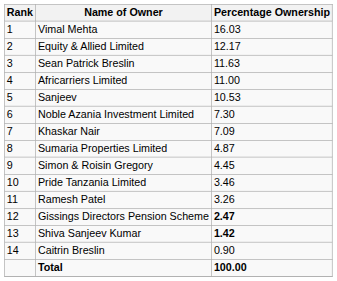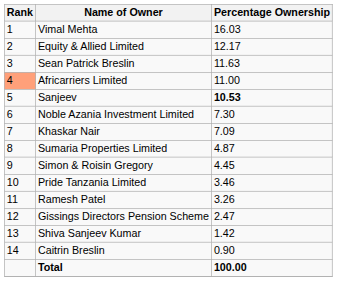(10, 81) no background -> (10, 81) lightsalmon background
(227, 98) normal -> (227, 98) bold
(224, 217) bold -> (224, 217) normal
(224, 234) bold -> (224, 234) normal
